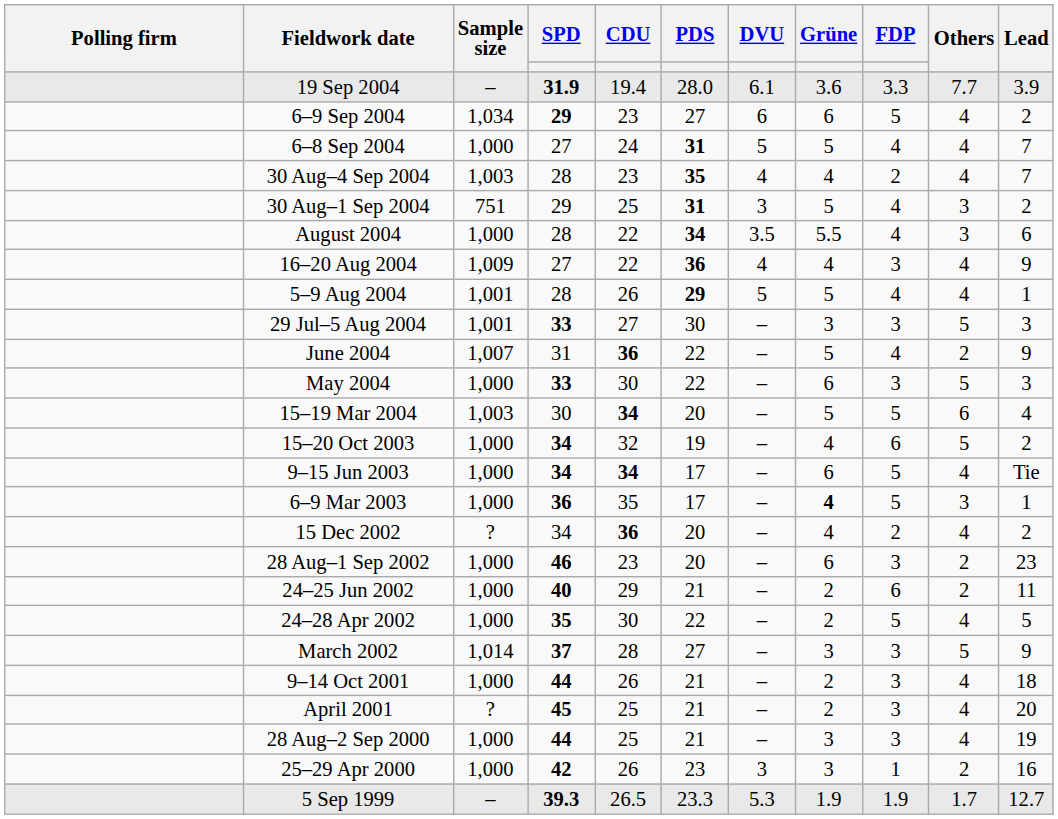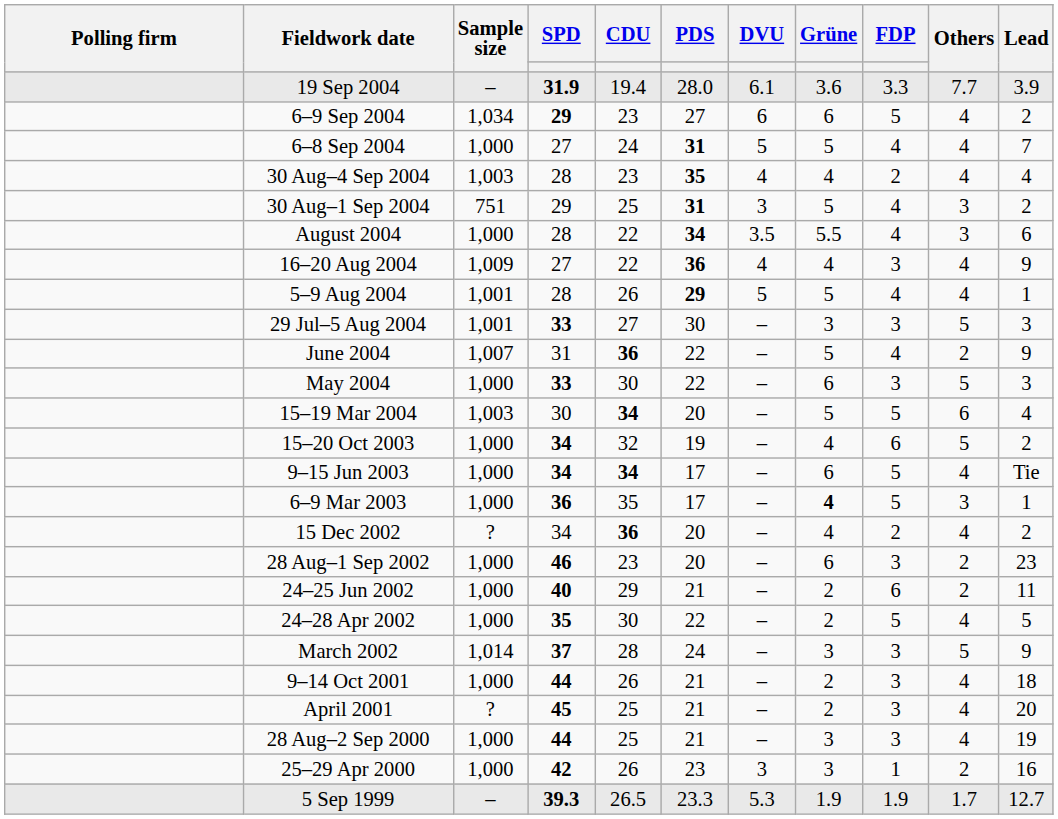(1026, 176) 7 -> (1026, 176) 4
(695, 651) 27 -> (695, 651) 24
